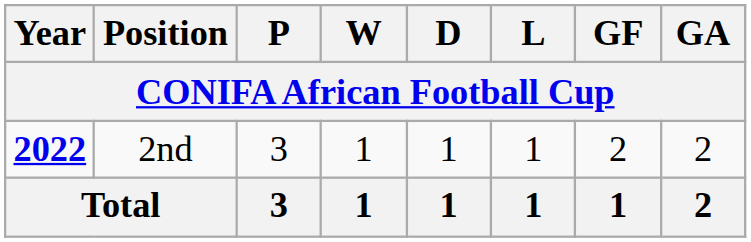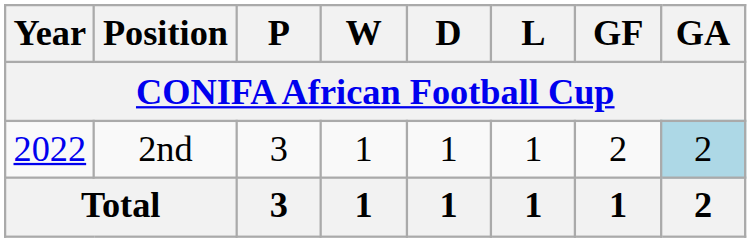(50, 148) bold -> (50, 148) normal
(703, 148) no background -> (703, 148) lightblue background
